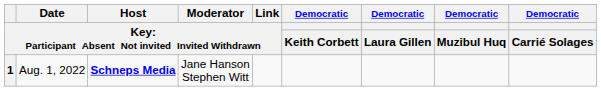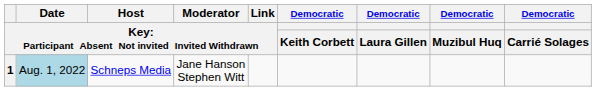(52, 70) no background -> (52, 70) lightblue background
(133, 70) bold -> (131, 70) normal
